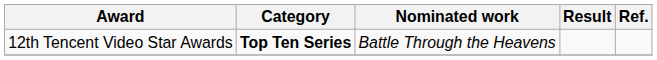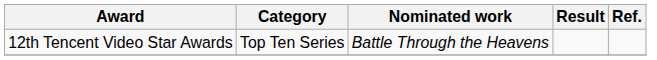(296, 42) bold -> (292, 42) normal
